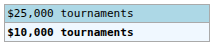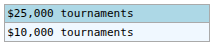(70, 32) bold -> (70, 32) normal
